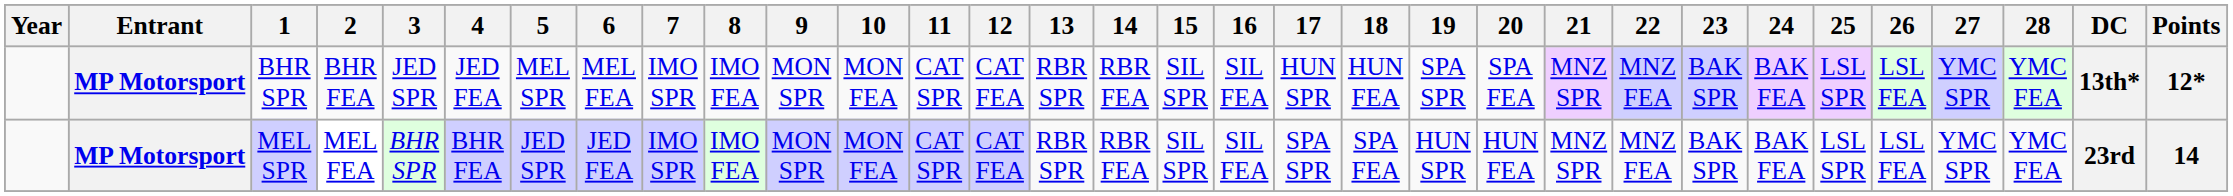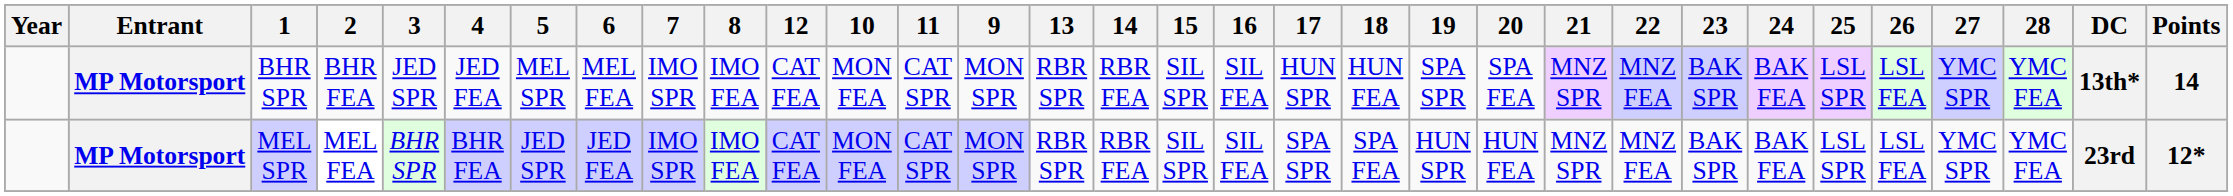columns swapped: (802, 25) <-> (1000, 25)
(2186, 82) 12* -> (2186, 82) 14
(2186, 154) 14 -> (2186, 154) 12*
